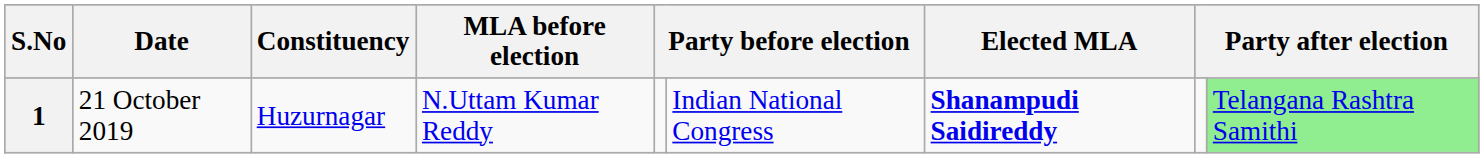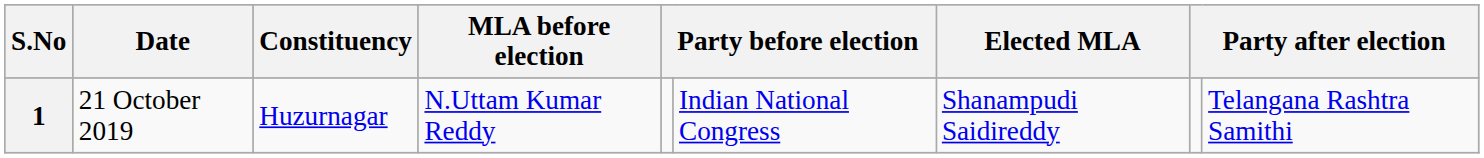(1005, 115) bold -> (1010, 115) normal
(1313, 115) lightgreen background -> (1309, 115) no background
